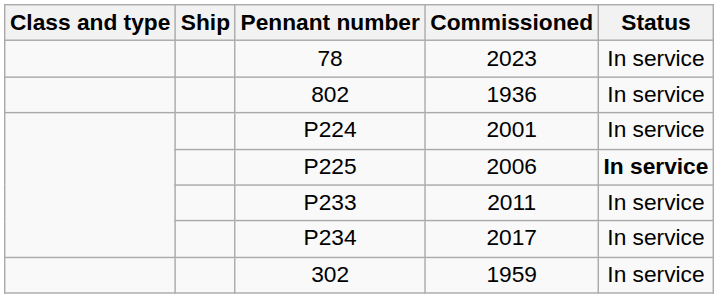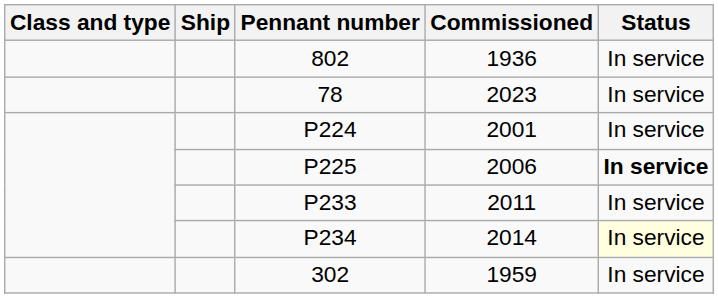rows swapped: (330, 58) <-> (330, 94)
(512, 238) 2017 -> (512, 238) 2014
(656, 238) no background -> (656, 238) lightyellow background
